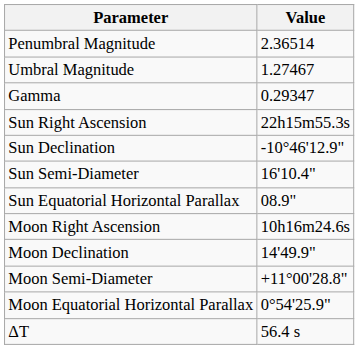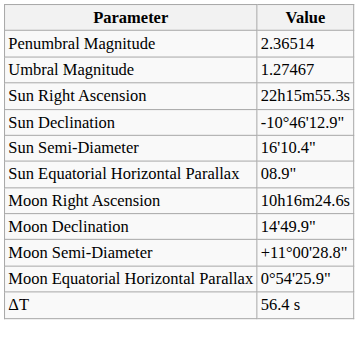- row: (34, 95)
